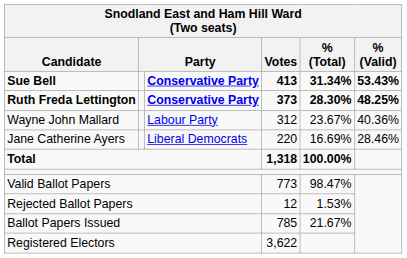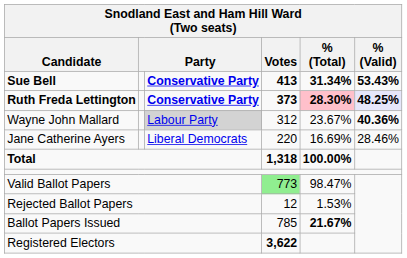(331, 100) no background -> (331, 100) pink background
(378, 100) no background -> (378, 100) lavender background
(183, 120) no background -> (183, 120) lightgrey background
(378, 120) normal -> (378, 120) bold
(287, 184) no background -> (287, 184) lightgreen background
(331, 223) normal -> (331, 223) bold
(282, 243) normal -> (282, 243) bold
